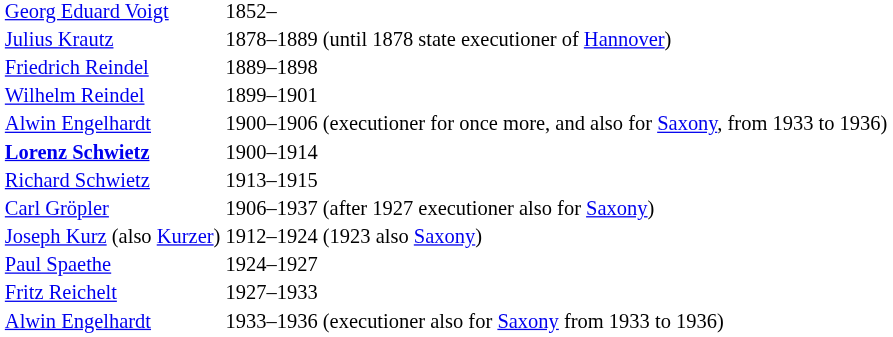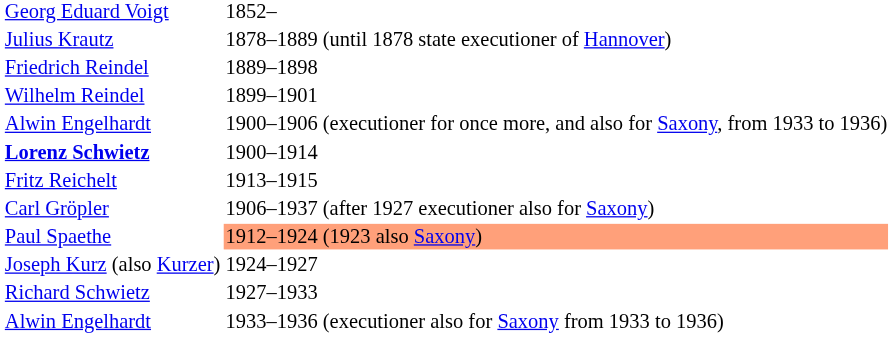(77, 180) Richard Schwietz -> (61, 180) Fritz Reichelt
(113, 236) Joseph Kurz (also Kurzer) -> (58, 236) Paul Spaethe
(354, 236) no background -> (354, 236) lightsalmon background
(58, 264) Paul Spaethe -> (113, 264) Joseph Kurz (also Kurzer)
(61, 292) Fritz Reichelt -> (77, 292) Richard Schwietz
